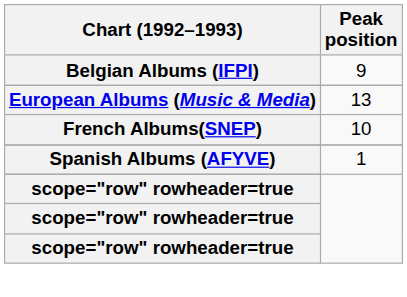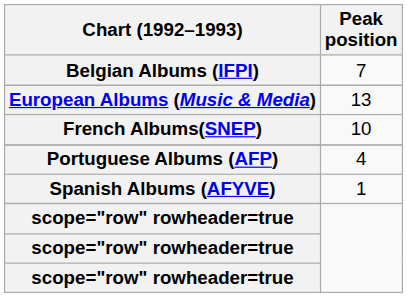(361, 70) 9 -> (361, 70) 7
+ row: (162, 159)
